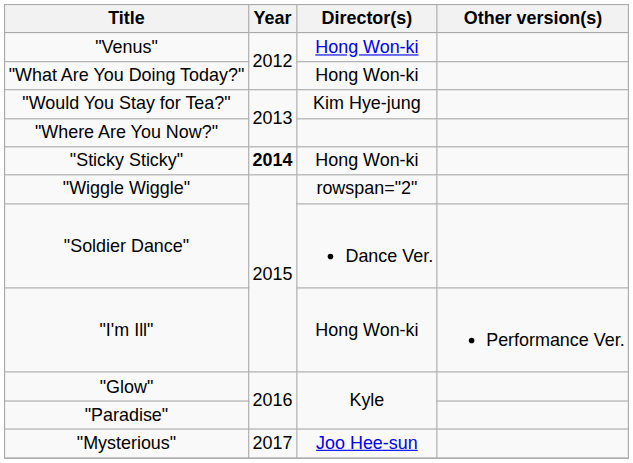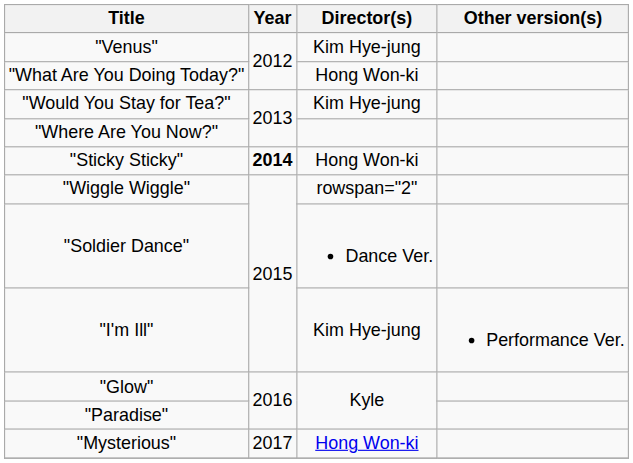(367, 47) Hong Won-ki -> (367, 47) Kim Hye-jung
(367, 330) Hong Won-ki -> (367, 330) Kim Hye-jung
(367, 443) Joo Hee-sun -> (367, 443) Hong Won-ki
